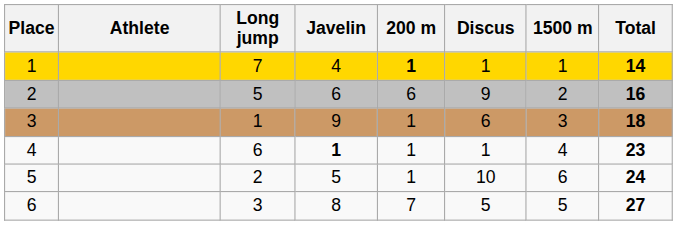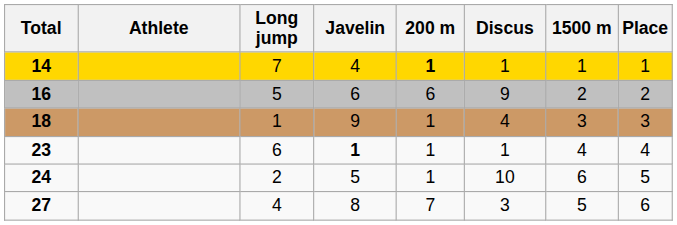columns swapped: (32, 28) <-> (636, 28)
(486, 121) 6 -> (505, 121) 4
(258, 205) 3 -> (277, 205) 4
(486, 205) 5 -> (505, 205) 3
